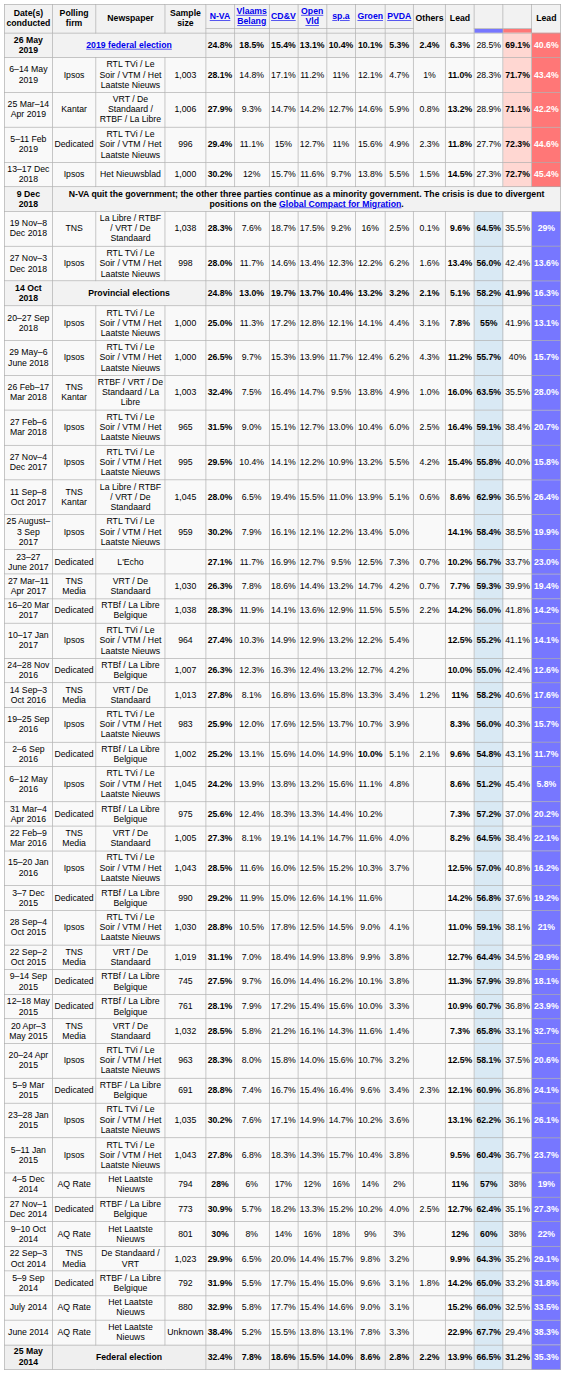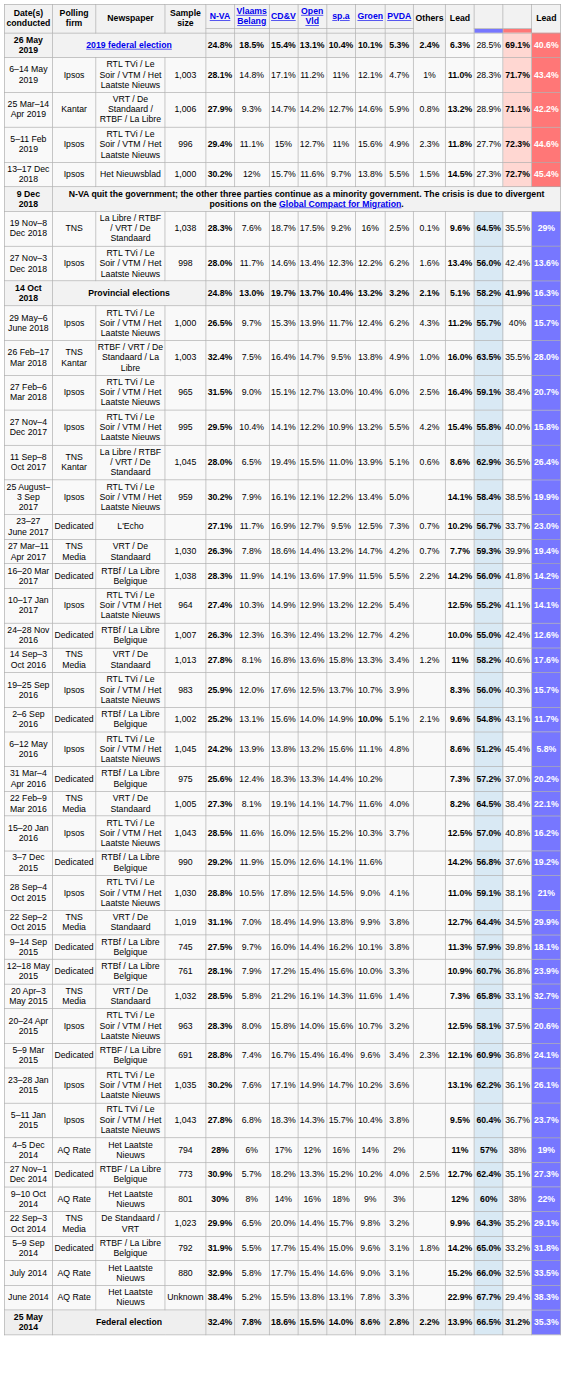(74, 144) Dedicated -> (74, 144) Ipsos
- row: (28, 322)
(341, 610) 12.9% -> (341, 575) 17.9%
